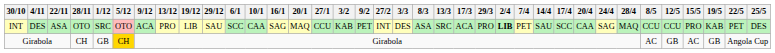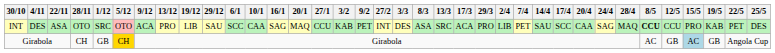(505, 26) bold -> (505, 26) normal
(651, 26) normal -> (651, 26) bold
(693, 41) no background -> (693, 41) lightblue background
